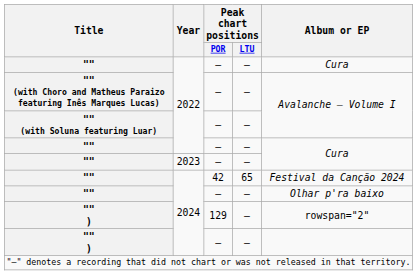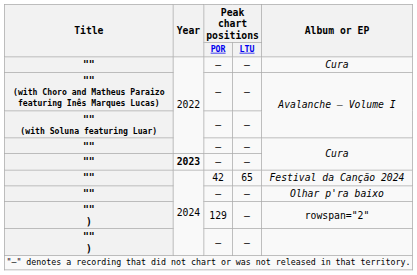(188, 162) normal -> (188, 162) bold
